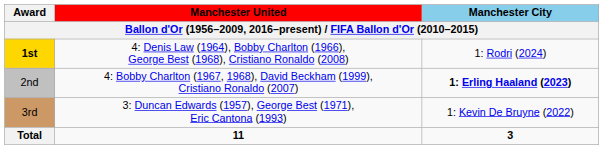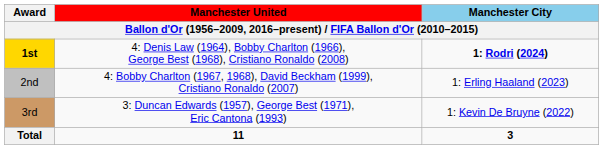(510, 53) normal -> (510, 53) bold
(510, 82) bold -> (510, 82) normal
